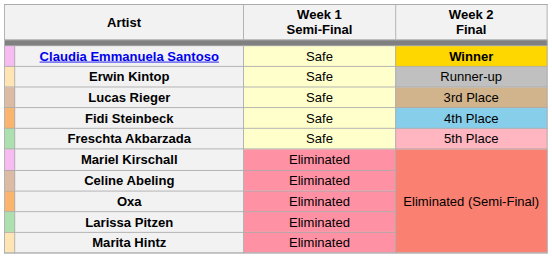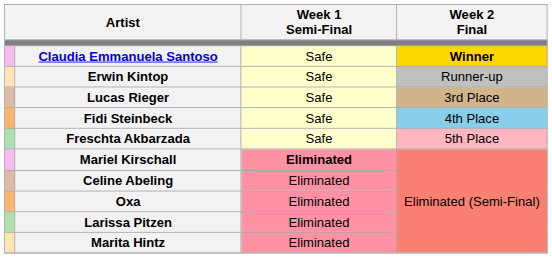(319, 160) normal -> (319, 160) bold
